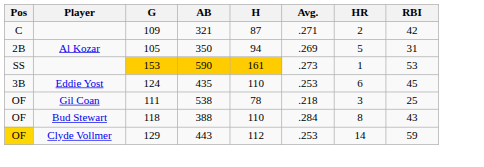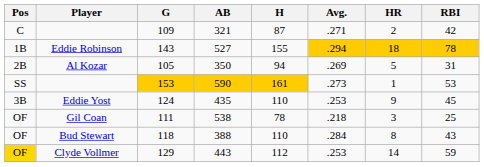+ row: (166, 48)
(360, 83) 6 -> (393, 100) 9
